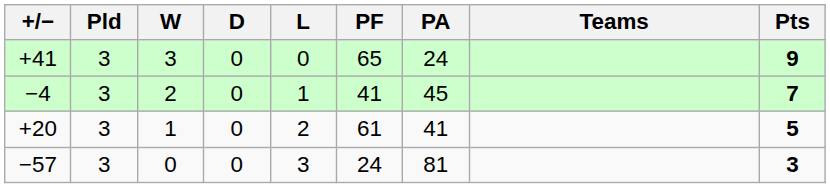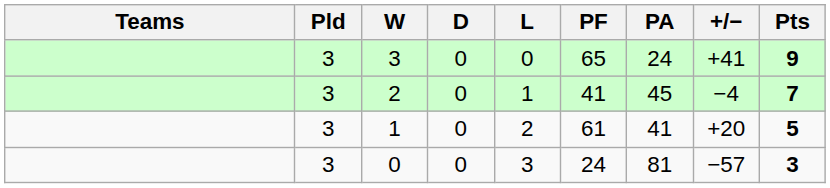columns swapped: (614, 22) <-> (38, 22)
